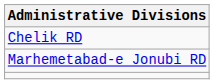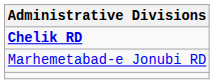(45, 38) normal -> (45, 38) bold
